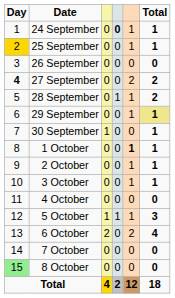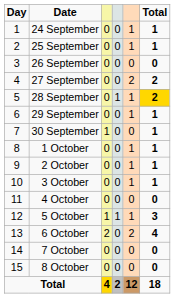(118, 30) bold -> (118, 30) normal
(17, 47) gold background -> (17, 47) no background
(17, 81) bold -> (17, 81) normal
(155, 98) no background -> (155, 98) gold background
(155, 115) khaki background -> (155, 115) no background
(131, 149) bold -> (131, 149) normal
(17, 268) lightgreen background -> (17, 268) no background
